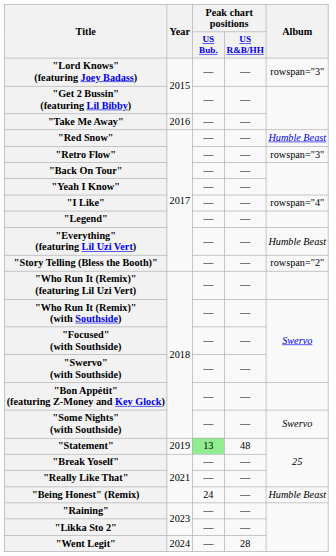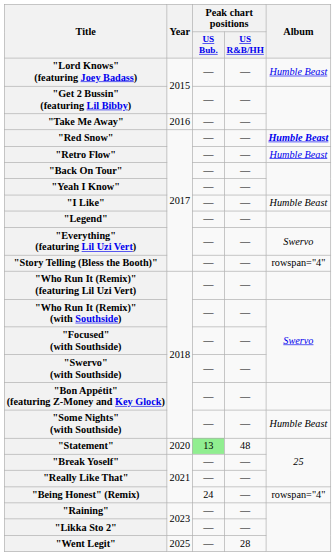(297, 72) rowspan="3" -> (298, 72) Humble Beast
(297, 138) normal -> (298, 138) bold
(297, 154) rowspan="3" -> (298, 154) Humble Beast
(297, 203) rowspan="4" -> (298, 203) Humble Beast
(297, 241) Humble Beast -> (298, 241) Swervo
(297, 263) rowspan="2" -> (298, 263) rowspan="4"
(297, 424) Swervo -> (298, 424) Humble Beast
(180, 446) 2019 -> (180, 446) 2020
(297, 494) Humble Beast -> (298, 494) rowspan="4"
(180, 543) 2024 -> (180, 543) 2025
